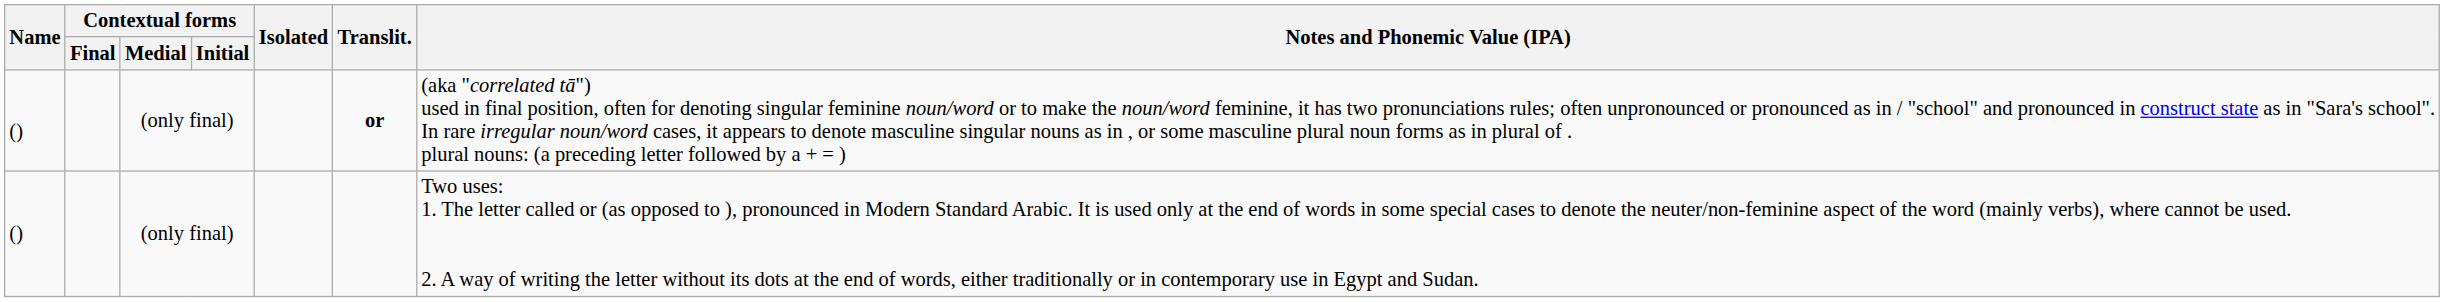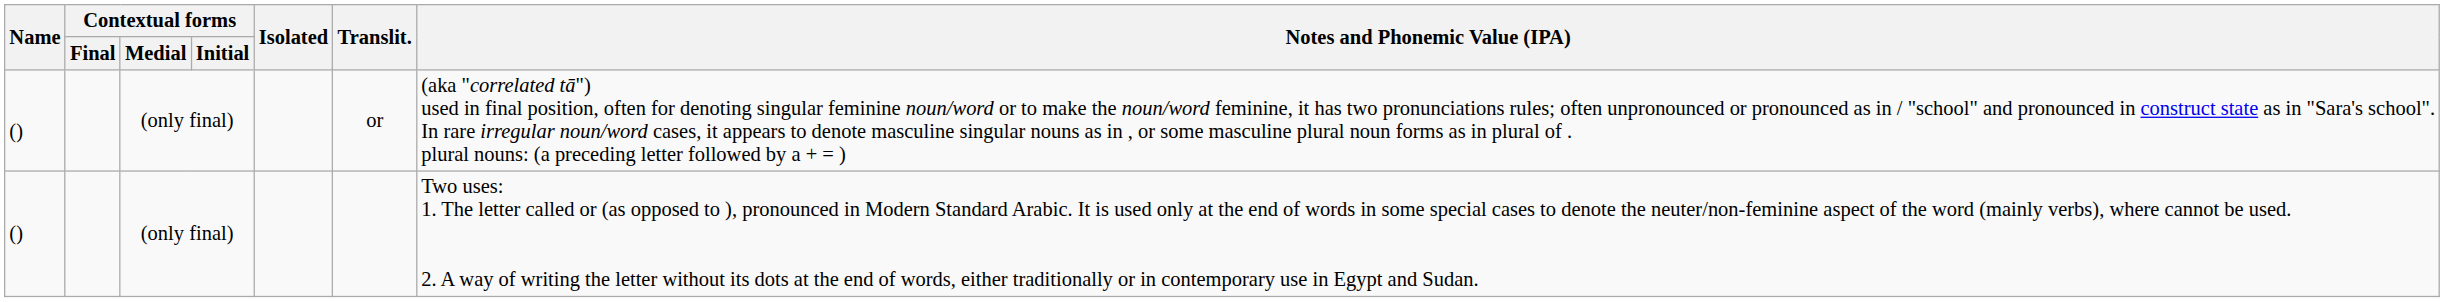(375, 120) bold -> (375, 120) normal
